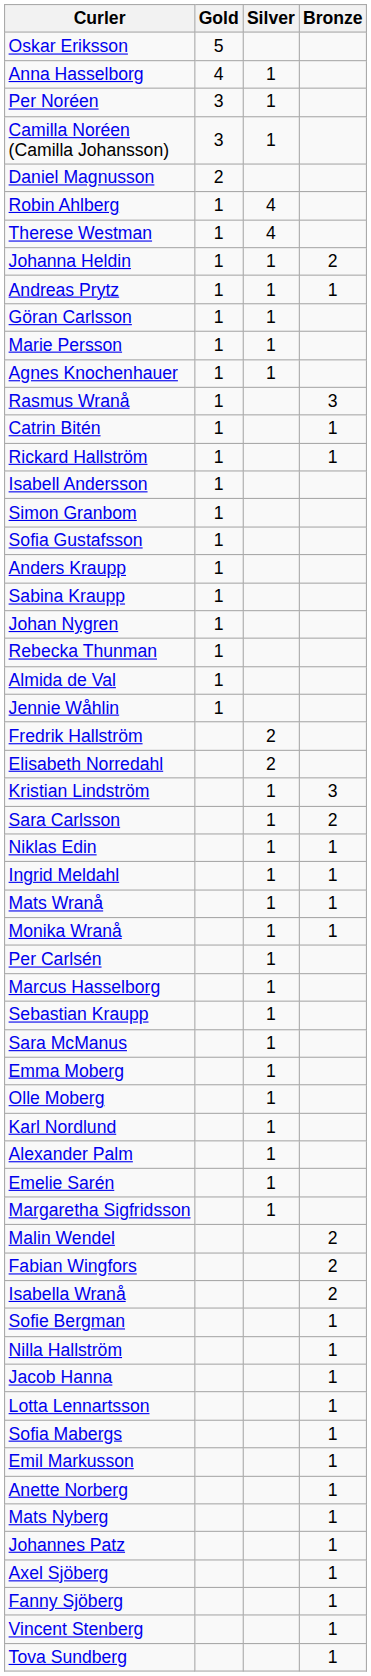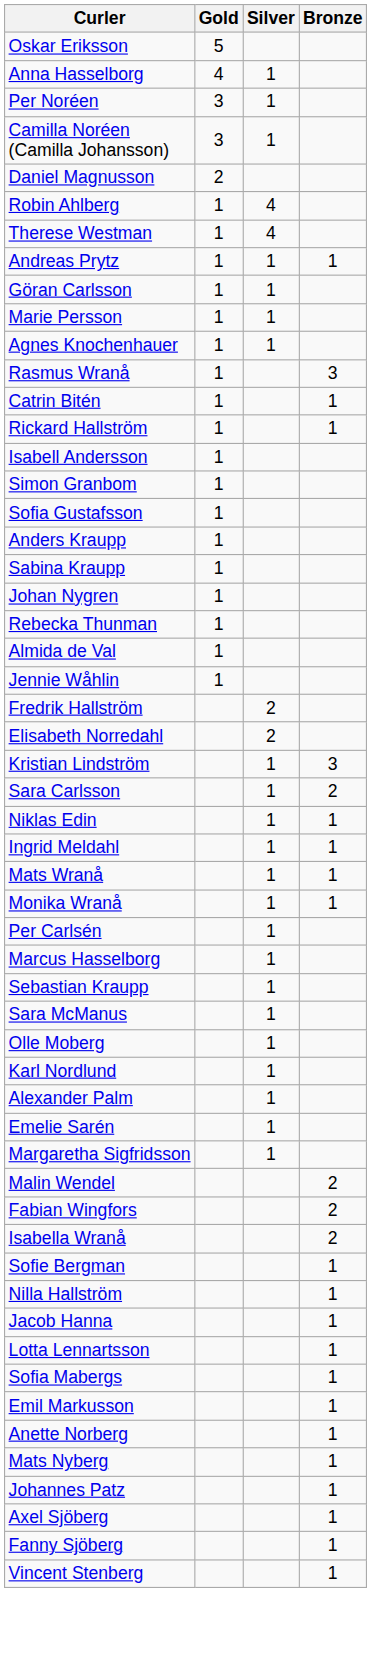- row: (70, 261)
- row: (66, 1071)
- row: (68, 1657)
